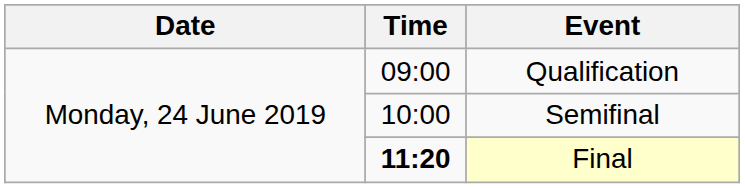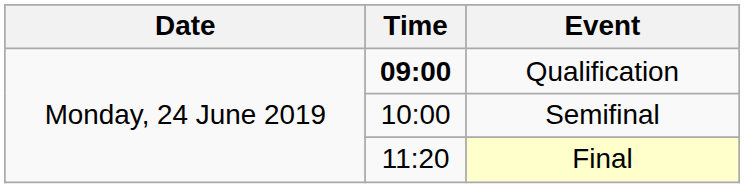(416, 70) normal -> (416, 70) bold
(416, 159) bold -> (416, 159) normal
